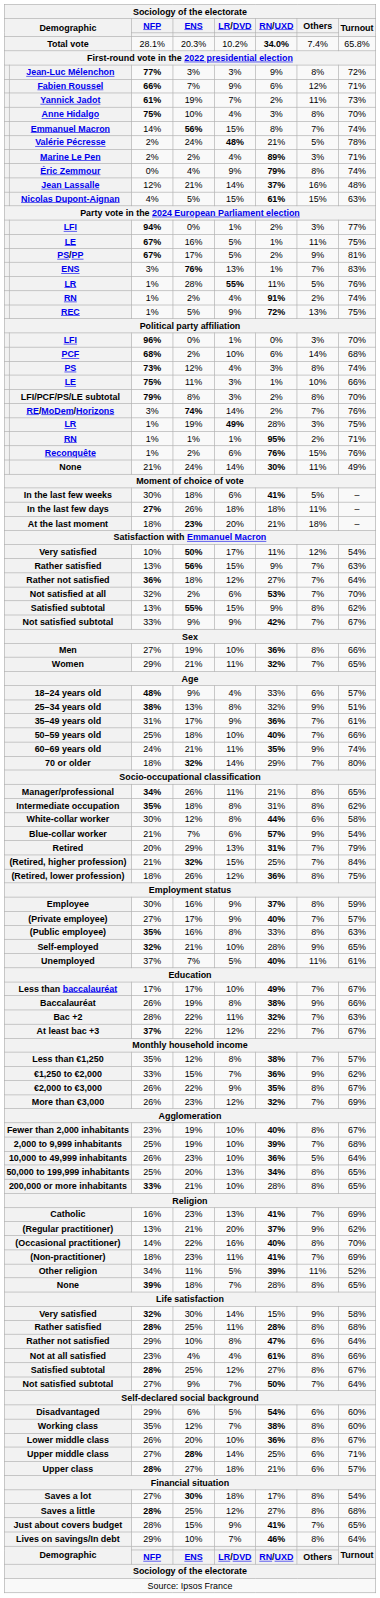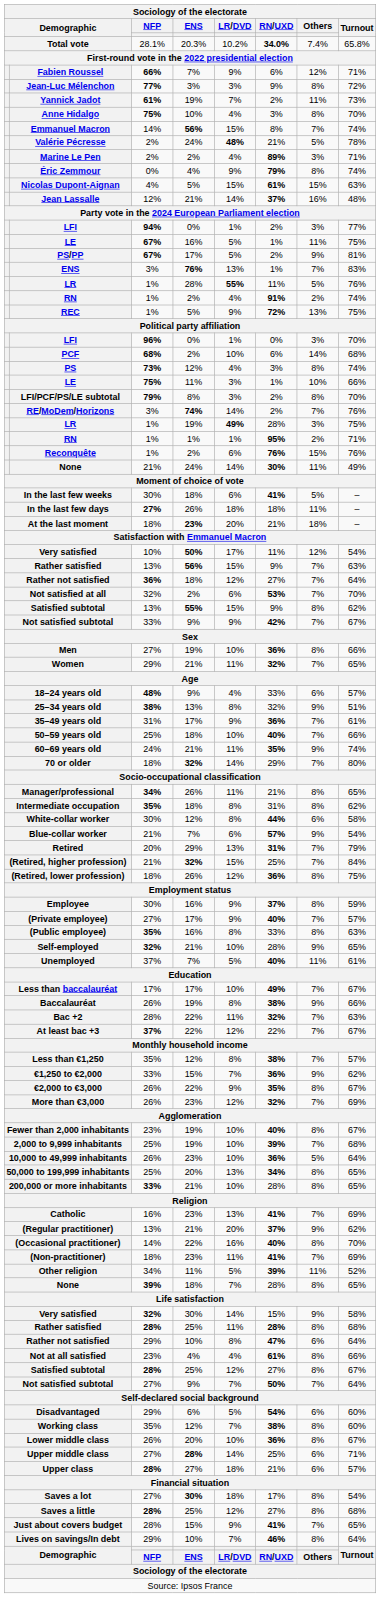rows swapped: (70, 72) <-> (70, 86)
rows swapped: (70, 199) <-> (70, 185)
